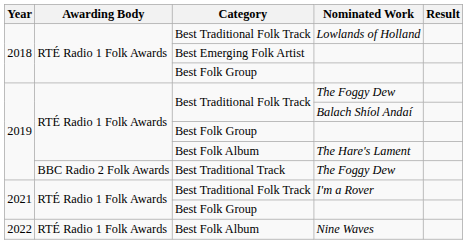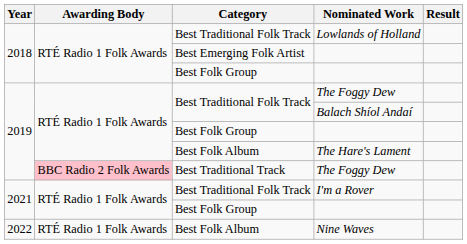(103, 170) no background -> (103, 170) pink background
